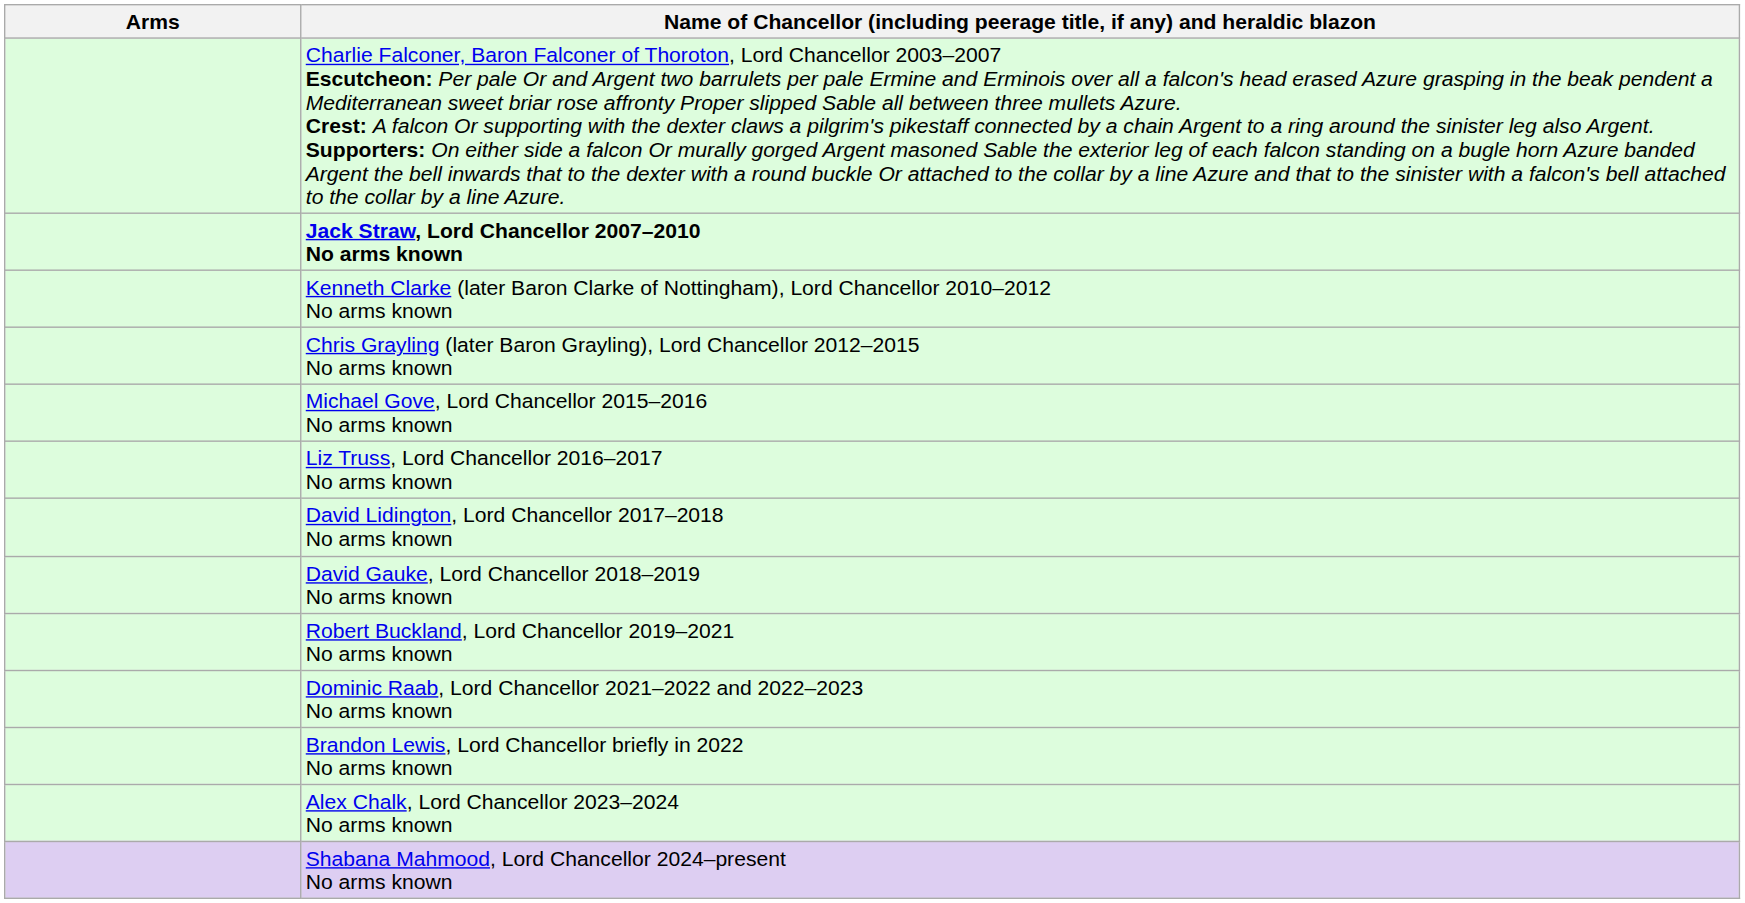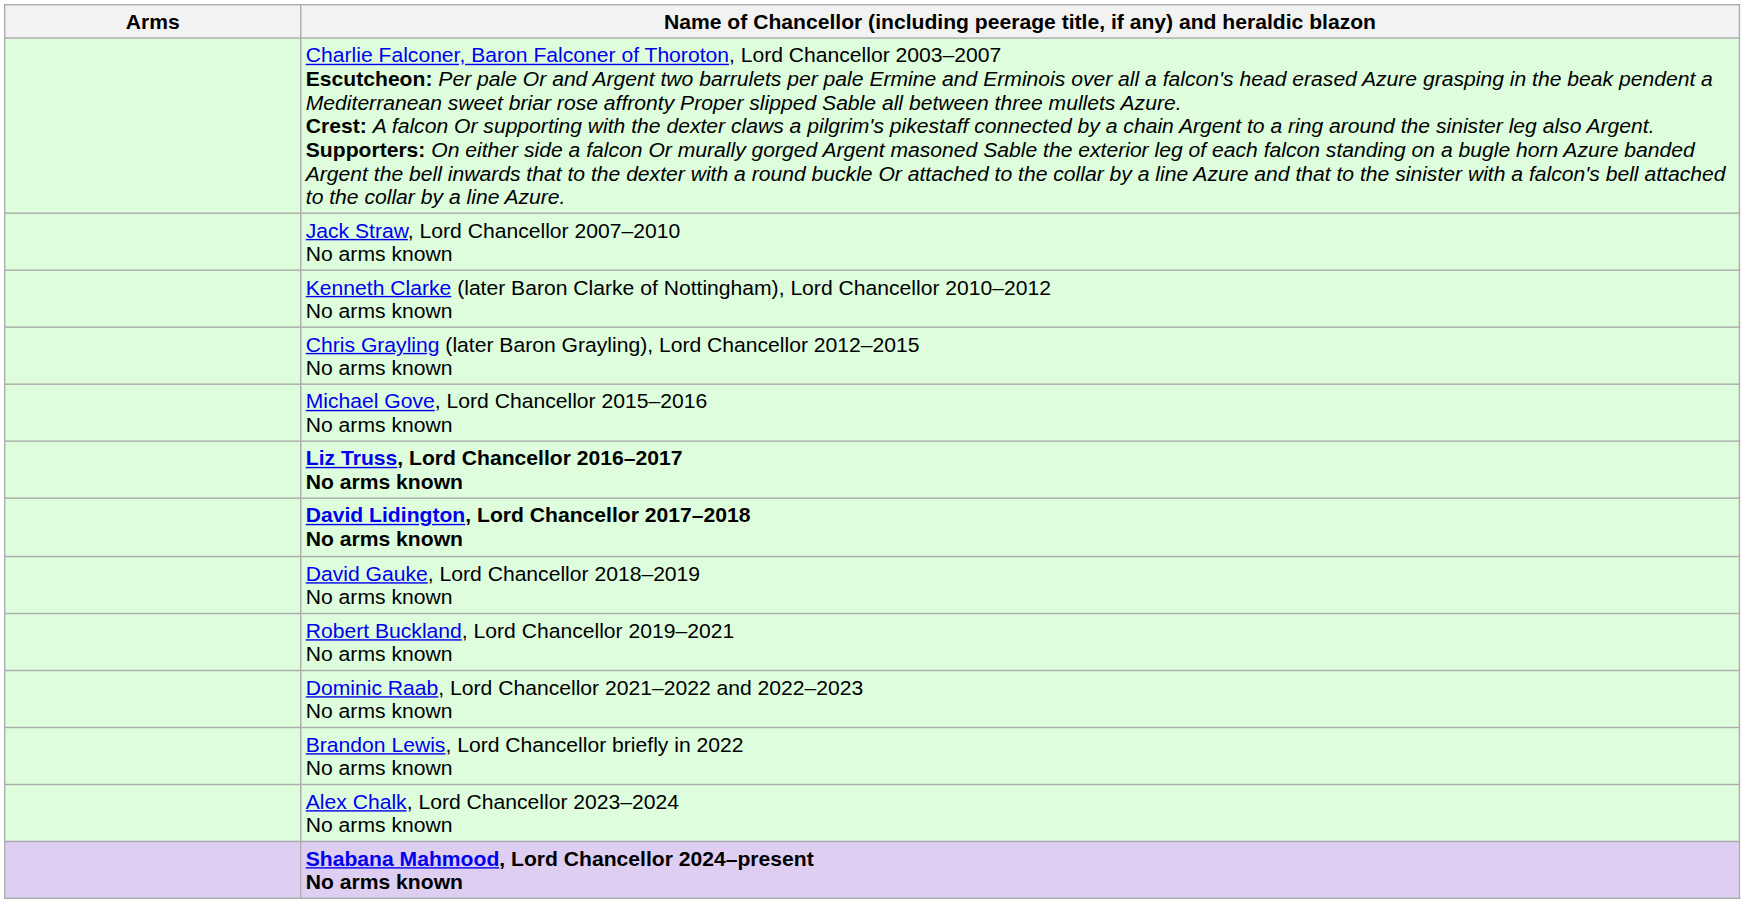(503, 242) bold -> (493, 242) normal
(484, 470) normal -> (494, 470) bold
(515, 527) normal -> (528, 527) bold
(546, 870) normal -> (560, 870) bold
